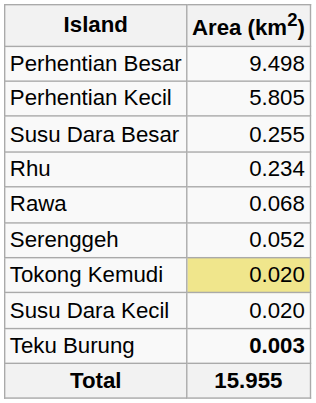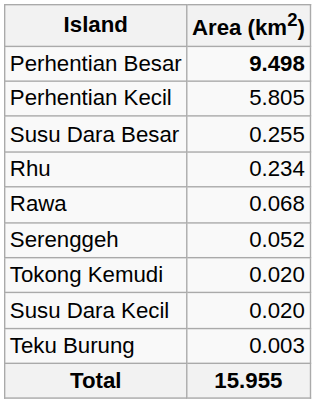(277, 63) normal -> (277, 63) bold
(277, 275) khaki background -> (277, 275) no background
(277, 345) bold -> (277, 345) normal
